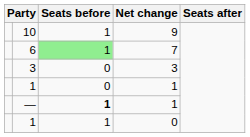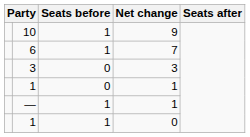(107, 50) lightgreen background -> (107, 50) no background
(107, 104) bold -> (107, 104) normal
